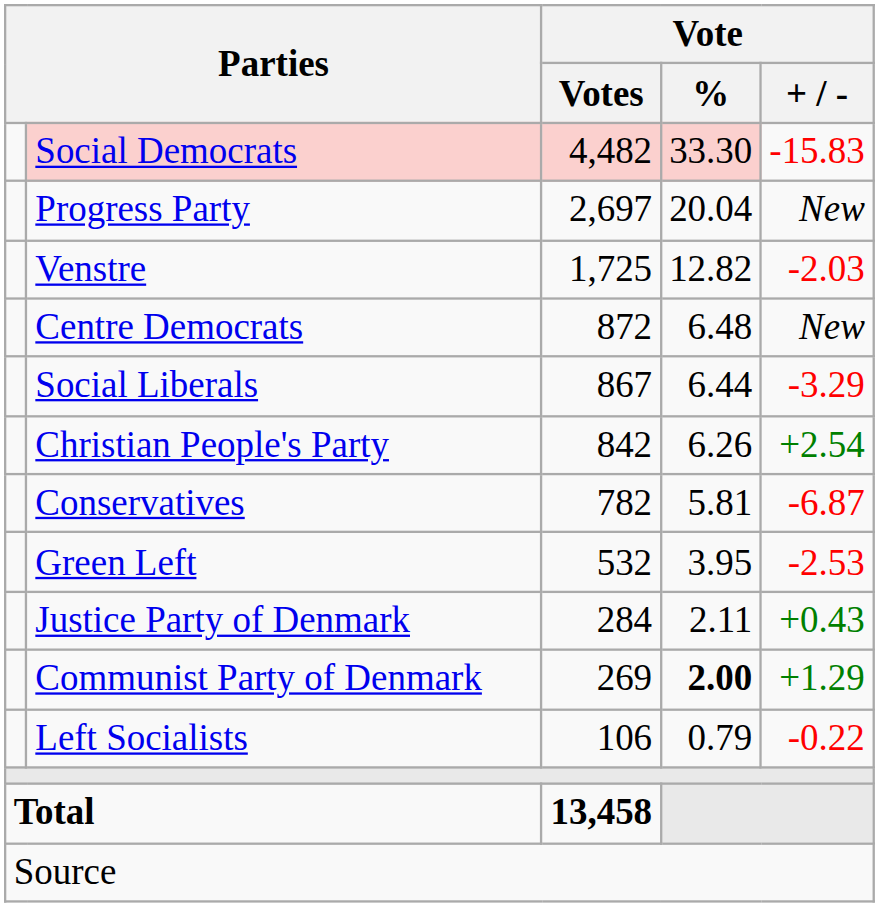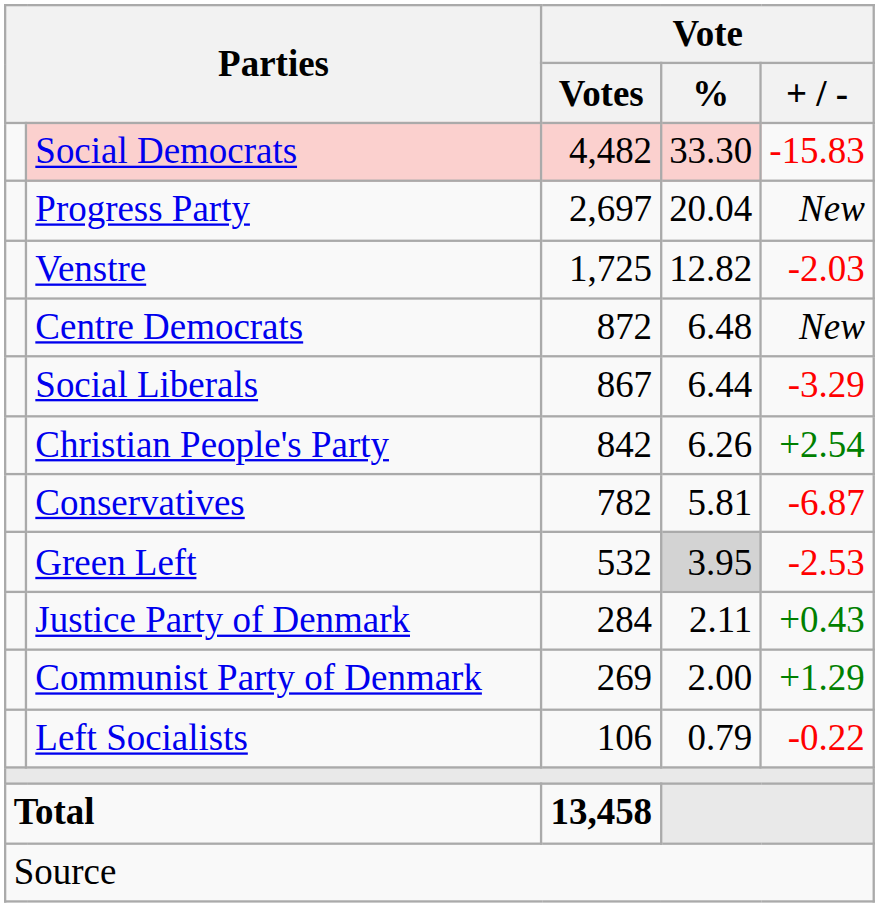(720, 561) no background -> (720, 561) lightgrey background
(720, 678) bold -> (720, 678) normal
